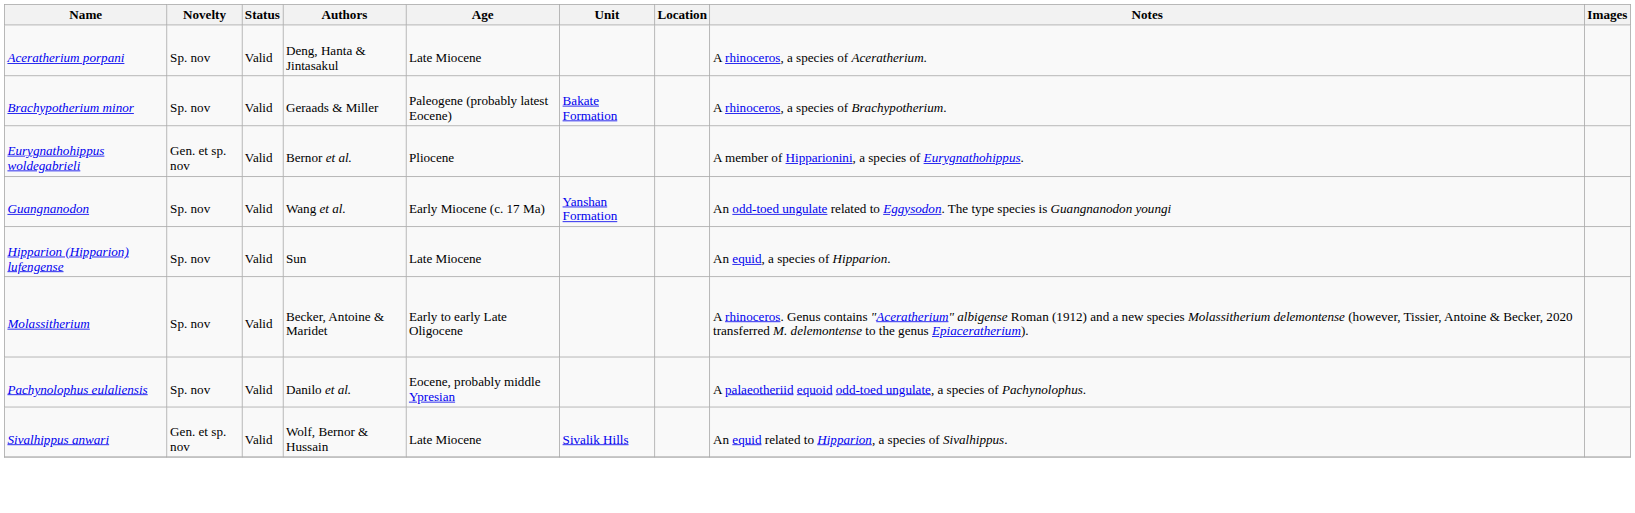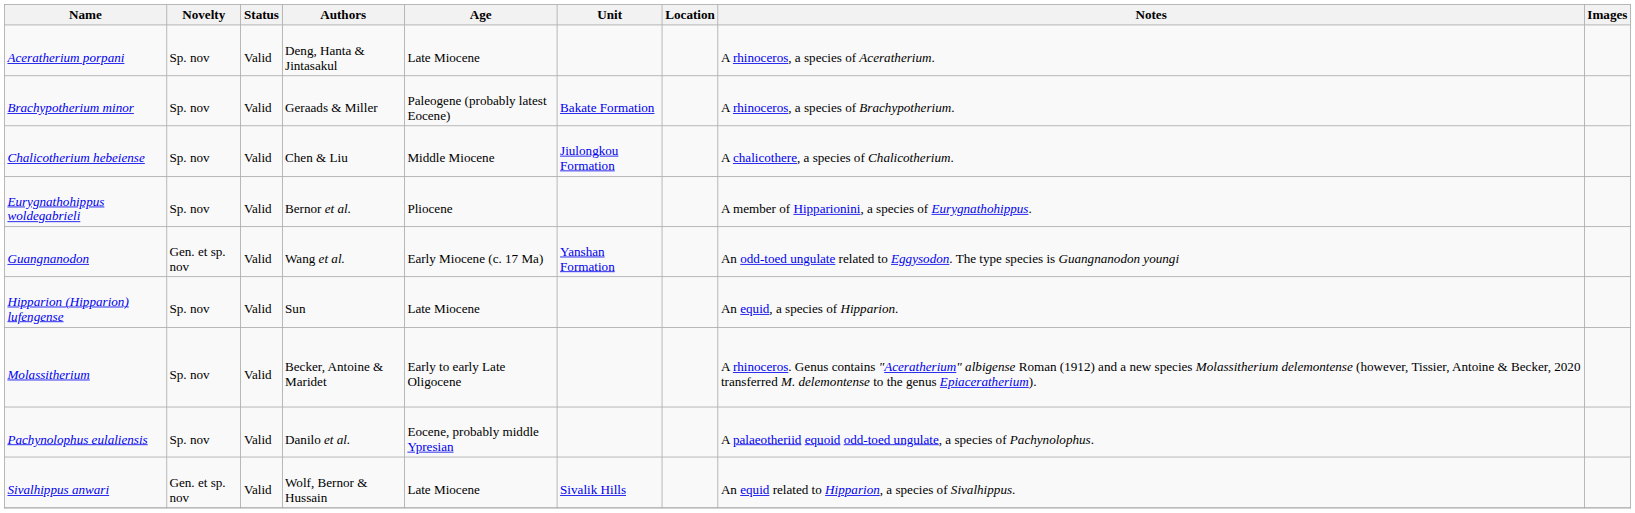+ row: (76, 158)
(198, 158) Gen. et sp. nov -> (190, 208) Sp. nov
(190, 208) Sp. nov -> (198, 259) Gen. et sp. nov
